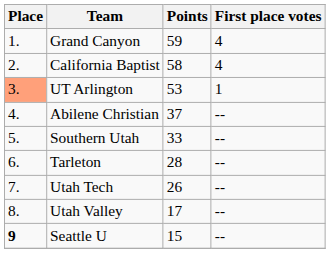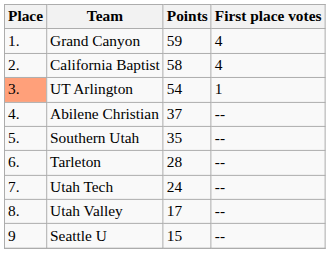(174, 89) 53 -> (174, 89) 54
(174, 138) 33 -> (174, 138) 35
(174, 187) 26 -> (174, 187) 24
(12, 235) bold -> (12, 235) normal
